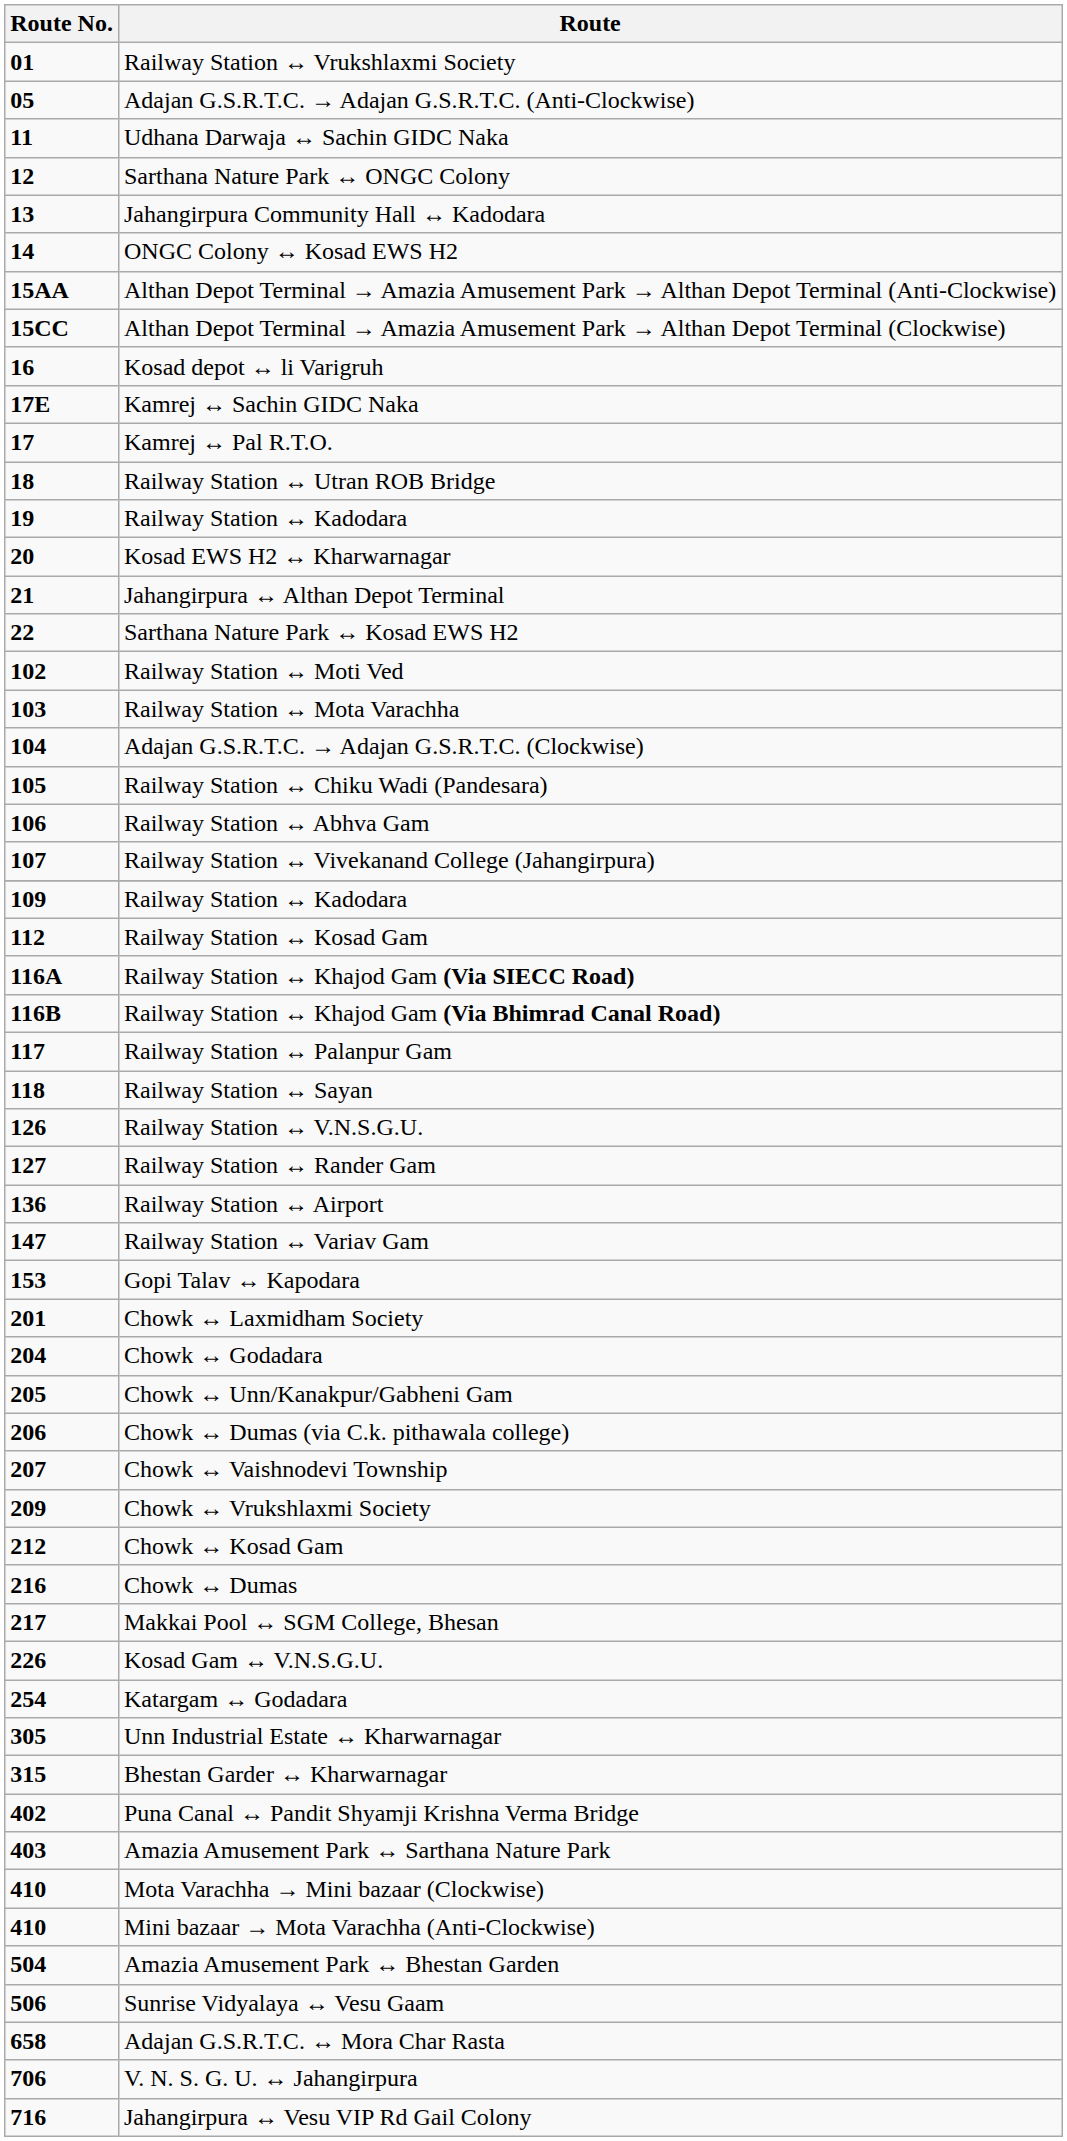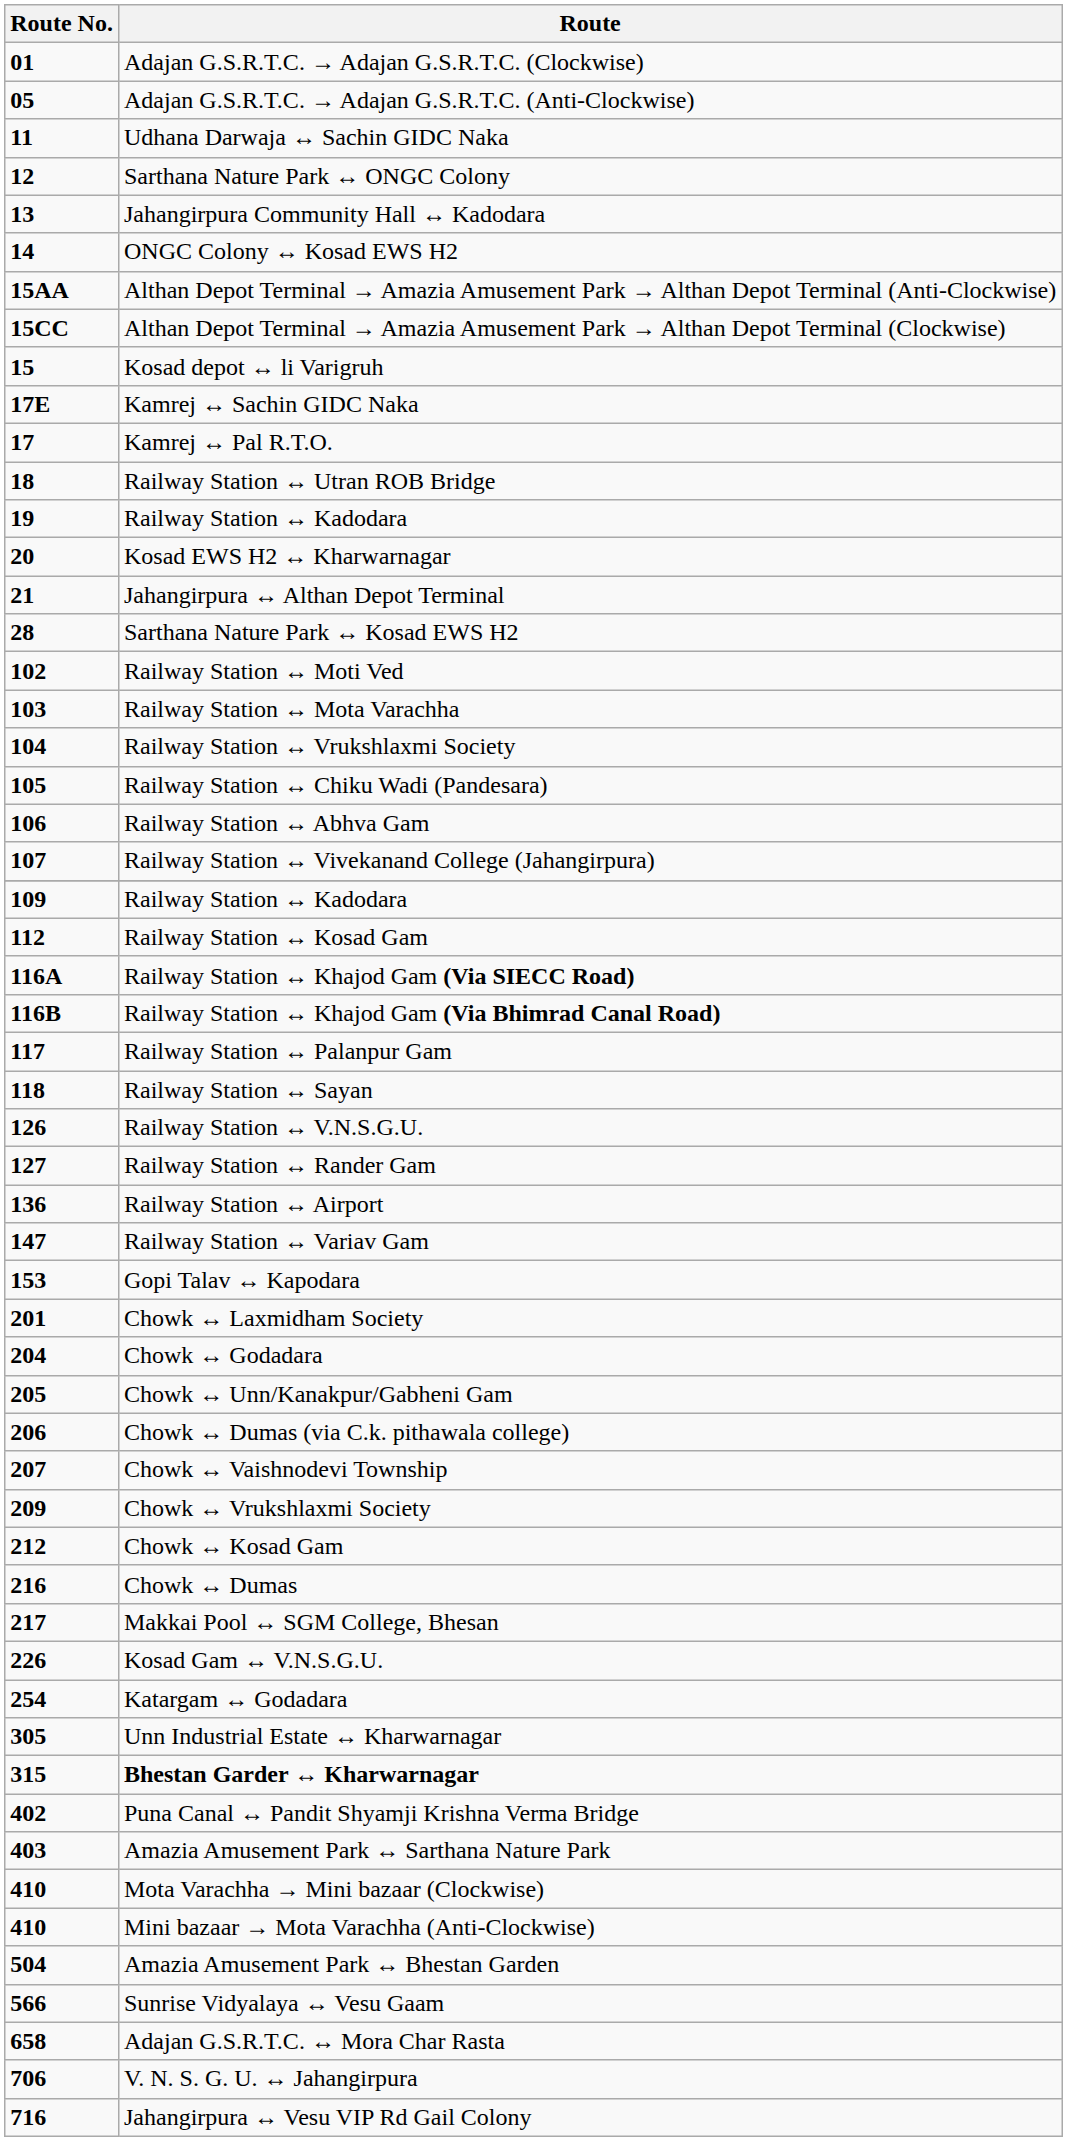(320, 61) Railway Station ↔ Vrukshlaxmi Society -> (384, 61) Adajan G.S.R.T.C. → Adajan G.S.R.T.C. (Clockwise)
(22, 366) 16 -> (22, 366) 15
(22, 632) 22 -> (22, 632) 28
(384, 746) Adajan G.S.R.T.C. → Adajan G.S.R.T.C. (Clockwise) -> (320, 746) Railway Station ↔ Vrukshlaxmi Society
(286, 1774) normal -> (301, 1774) bold
(28, 2002) 506 -> (28, 2002) 566
